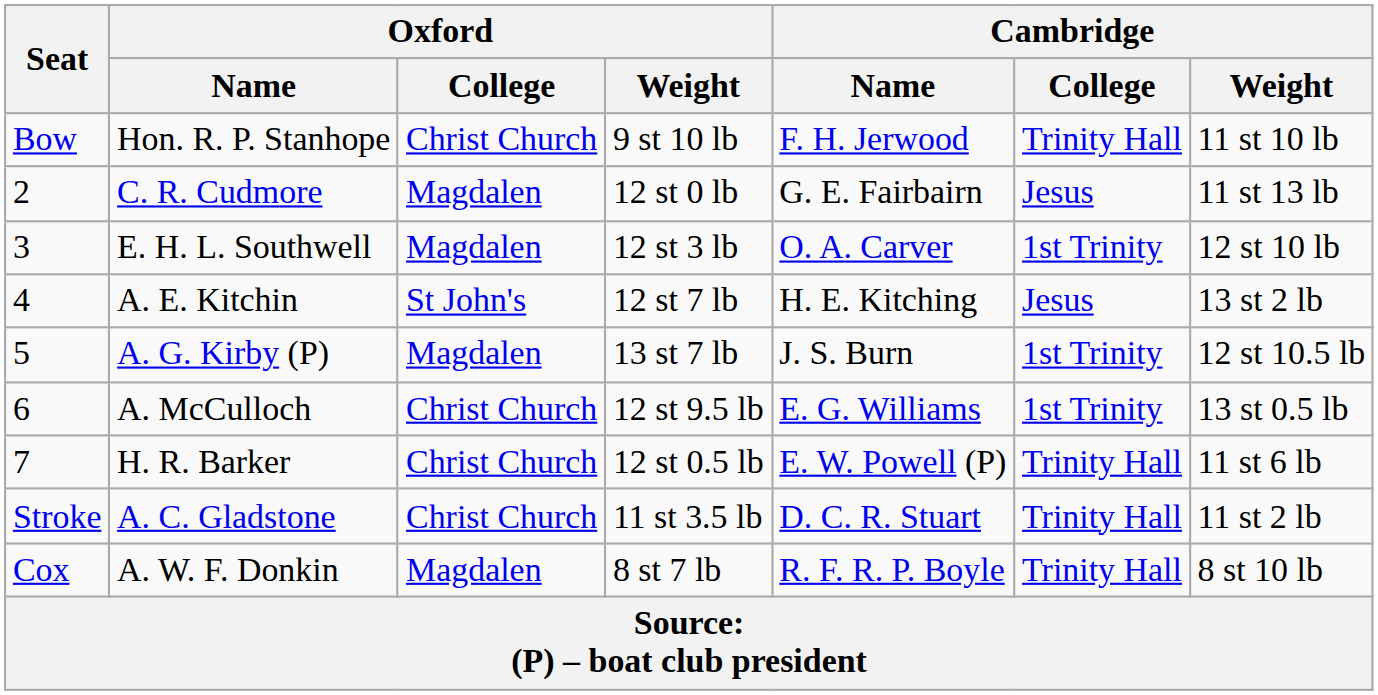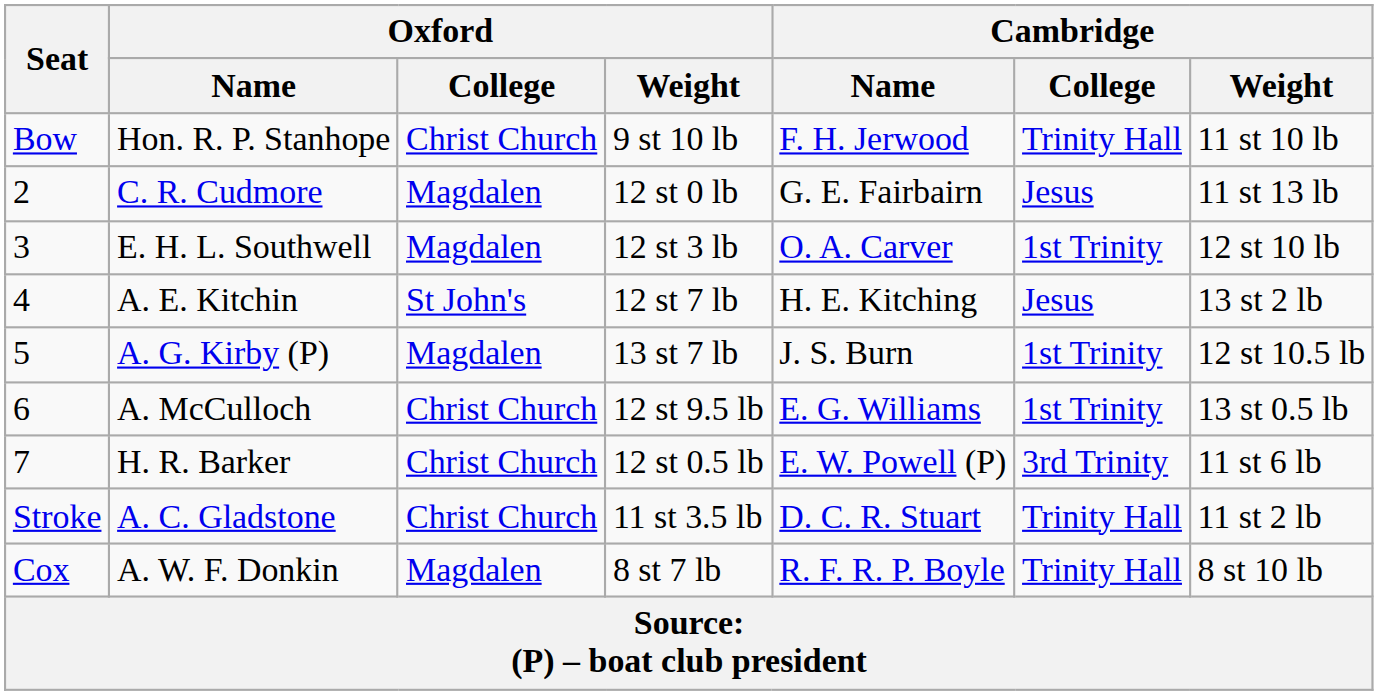(1102, 461) Trinity Hall -> (1095, 461) 3rd Trinity
